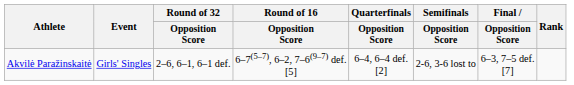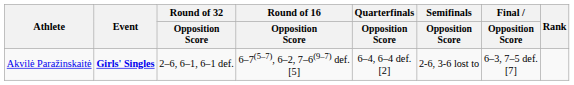(124, 64) normal -> (125, 64) bold
